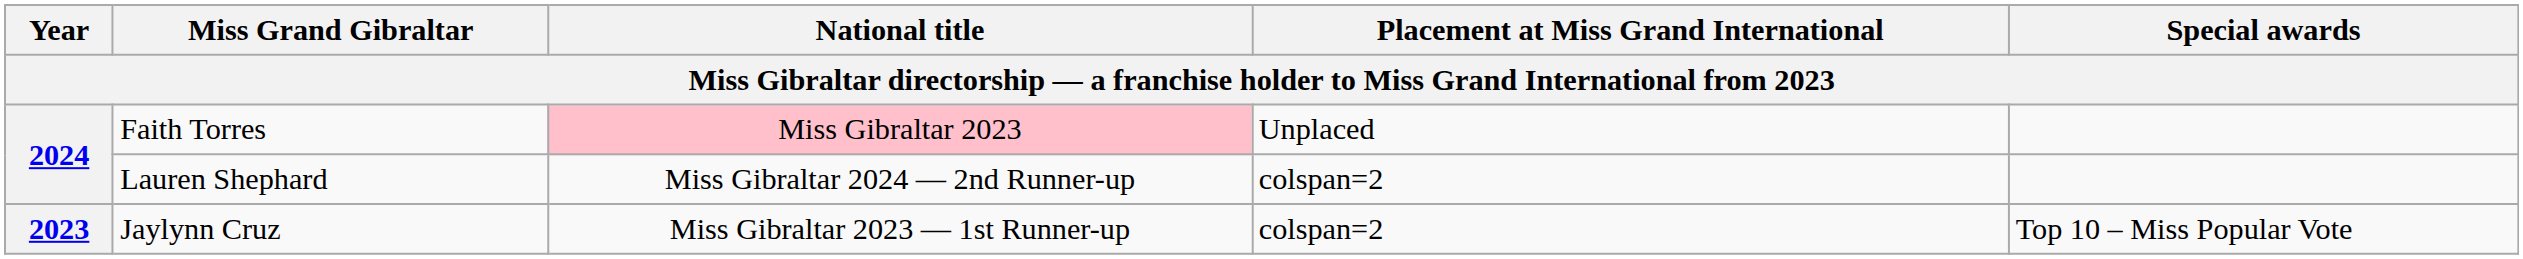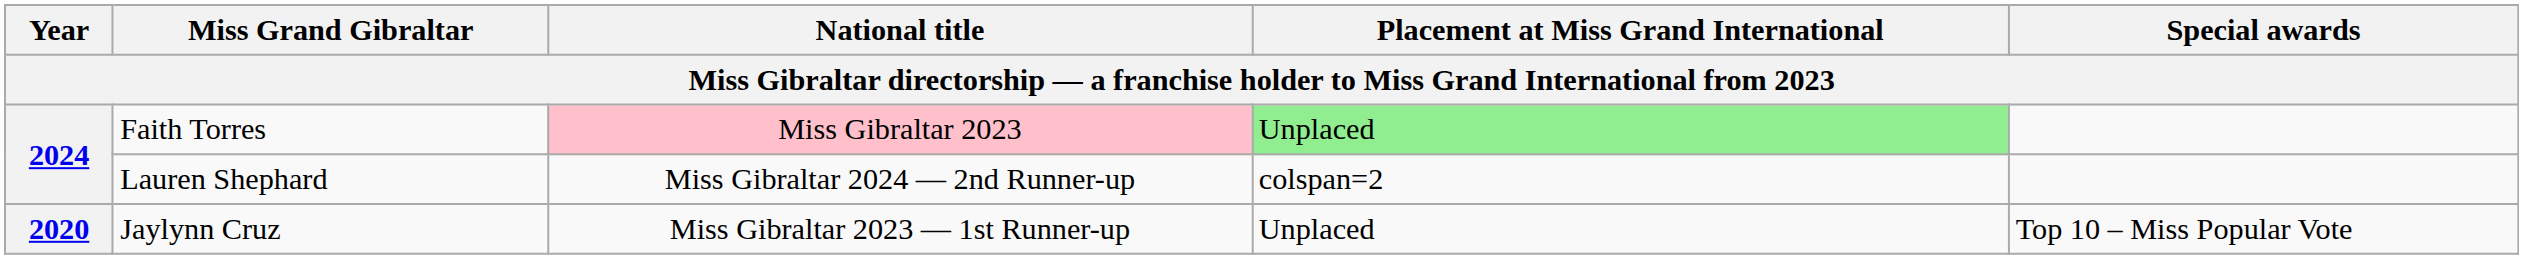(1317, 129) no background -> (1317, 129) lightgreen background
(59, 229) 2023 -> (59, 229) 2020
(1321, 229) colspan=2 -> (1317, 229) Unplaced
